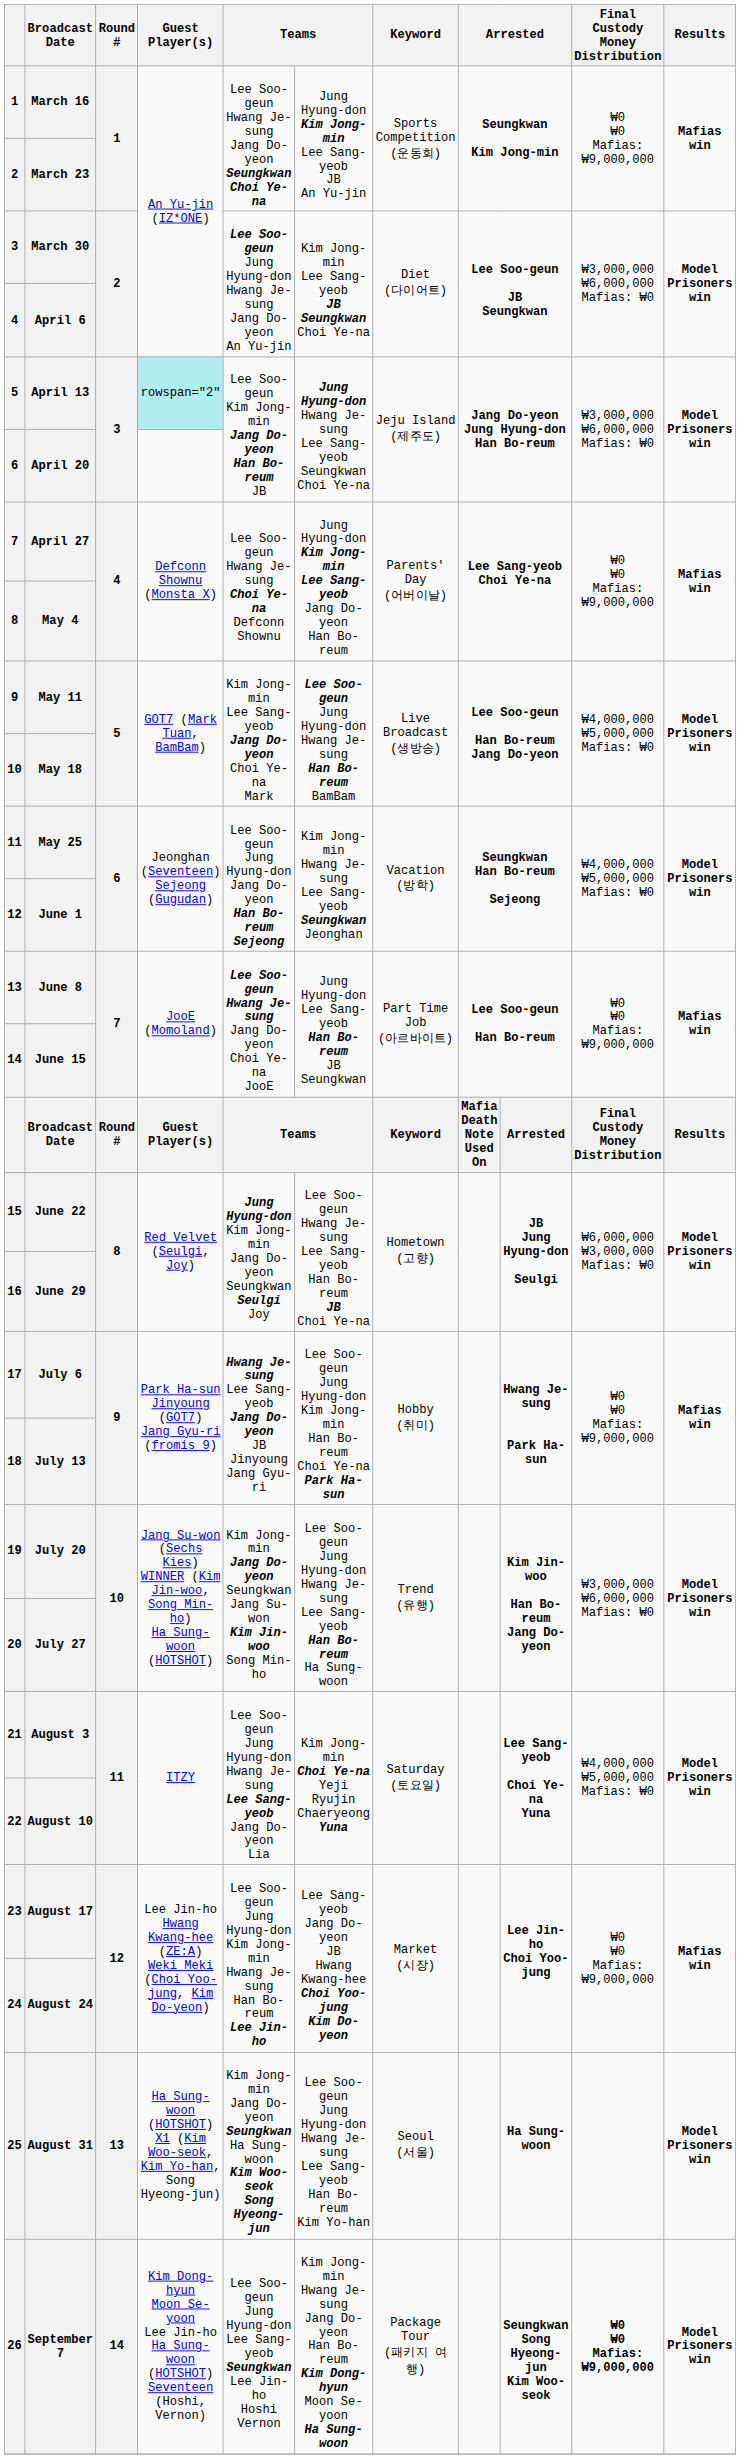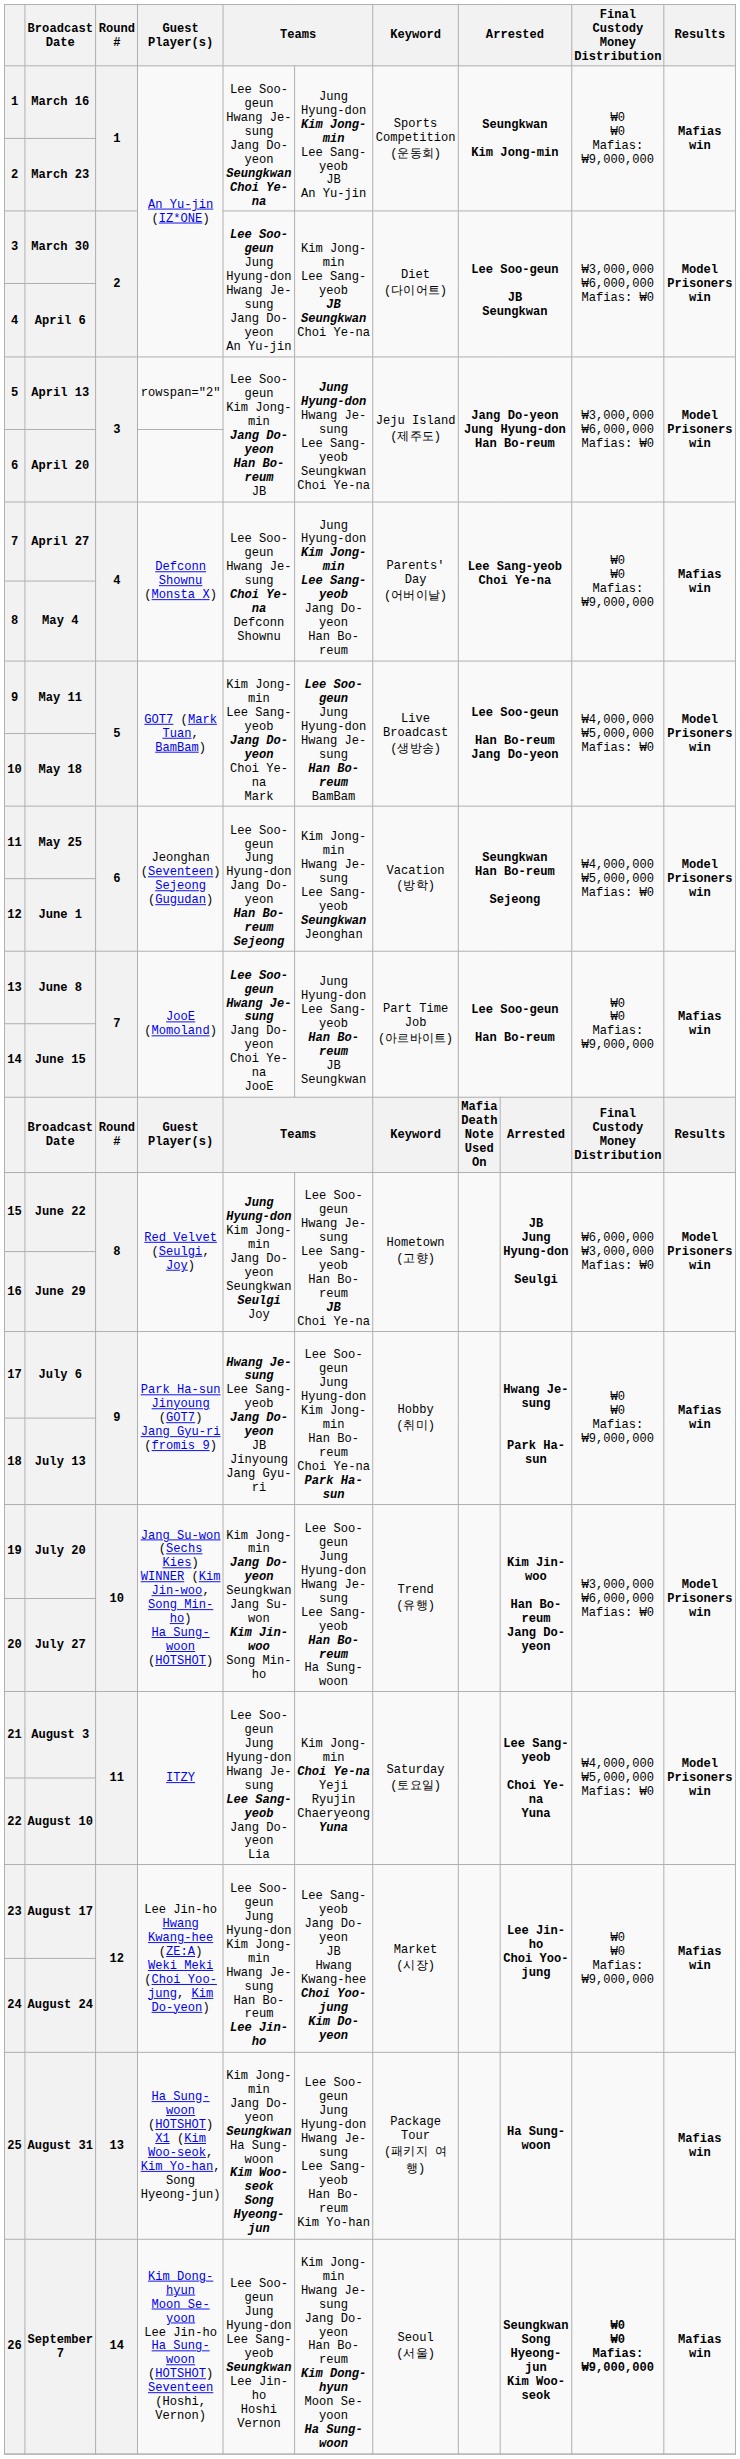(181, 393) paleturquoise background -> (181, 393) no background
(416, 2145) Seoul (서울) -> (416, 2145) Package Tour (패키지 여행)
(700, 2146) Model Prisoners win -> (700, 2146) Mafias win
(416, 2346) Package Tour (패키지 여행) -> (416, 2346) Seoul (서울)
(700, 2347) Model Prisoners win -> (700, 2347) Mafias win
